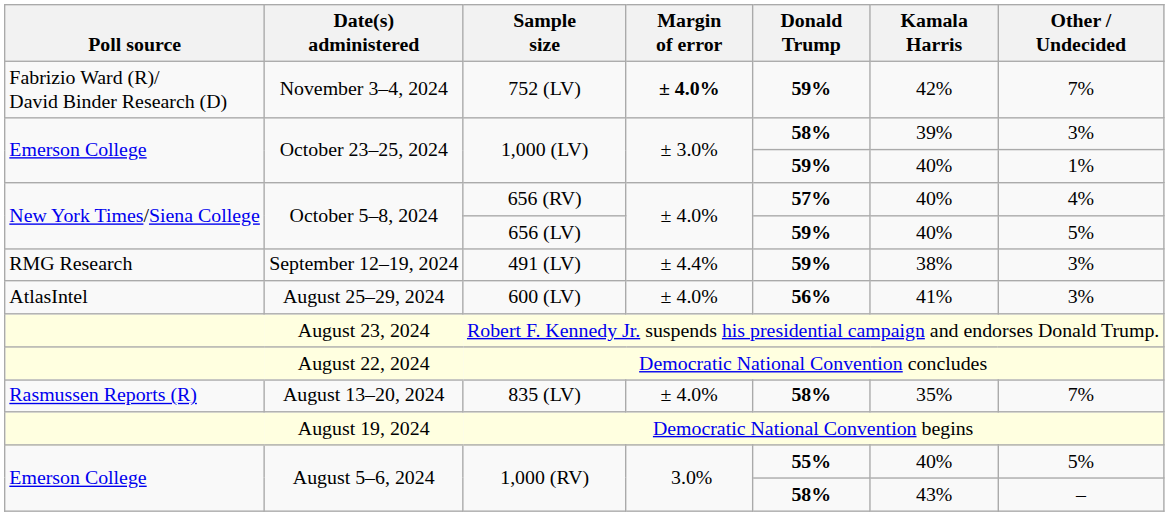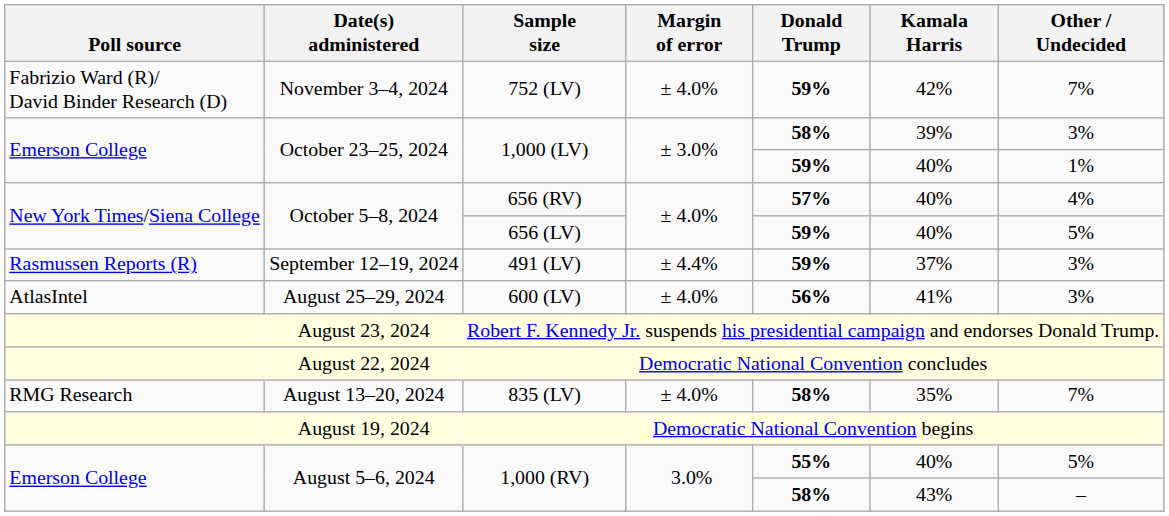(689, 89) bold -> (689, 89) normal
(71, 264) RMG Research -> (103, 264) Rasmussen Reports (R)
(934, 264) 38% -> (934, 264) 37%
(103, 395) Rasmussen Reports (R) -> (71, 395) RMG Research
